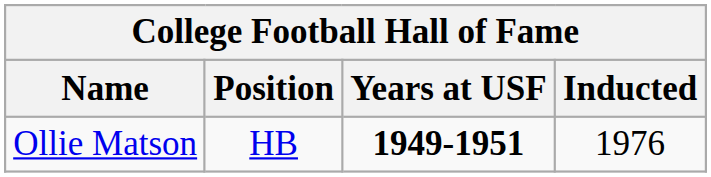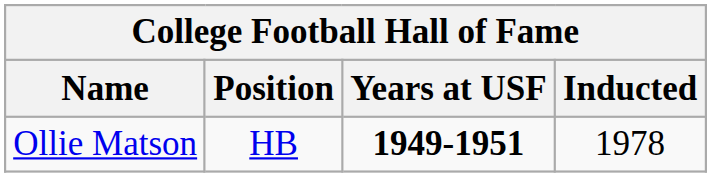(630, 143) 1976 -> (630, 143) 1978
